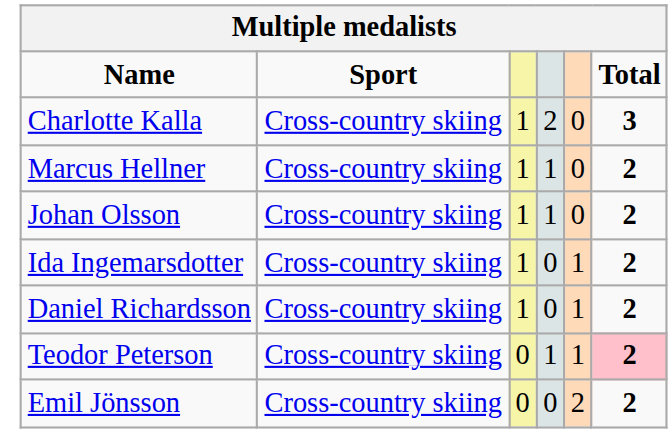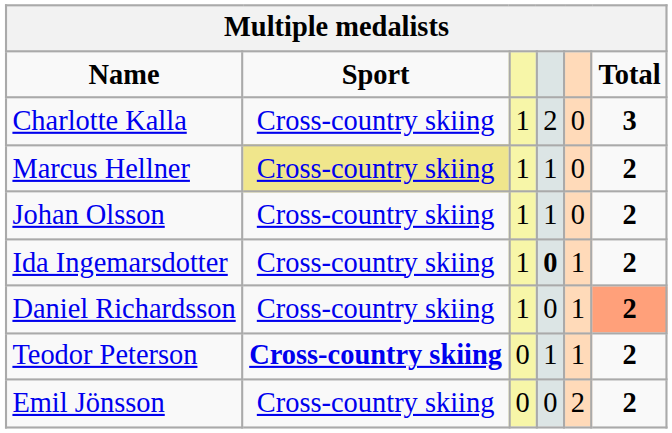(383, 168) no background -> (376, 168) khaki background
(550, 261) normal -> (550, 261) bold
(630, 308) no background -> (630, 308) lightsalmon background
(383, 355) normal -> (376, 355) bold
(630, 355) pink background -> (630, 355) no background
